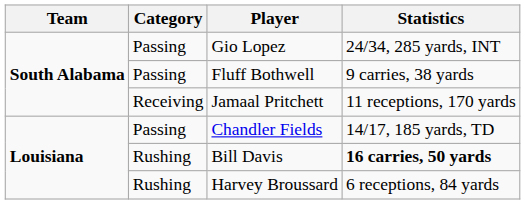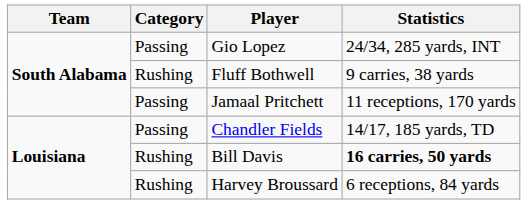(159, 74) Passing -> (164, 74) Rushing
(168, 101) Receiving -> (161, 101) Passing
